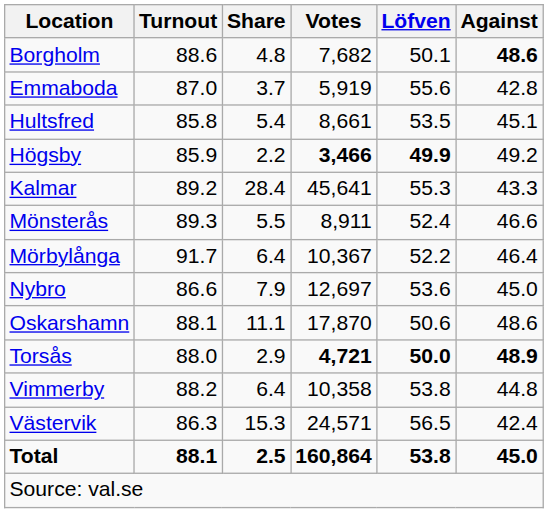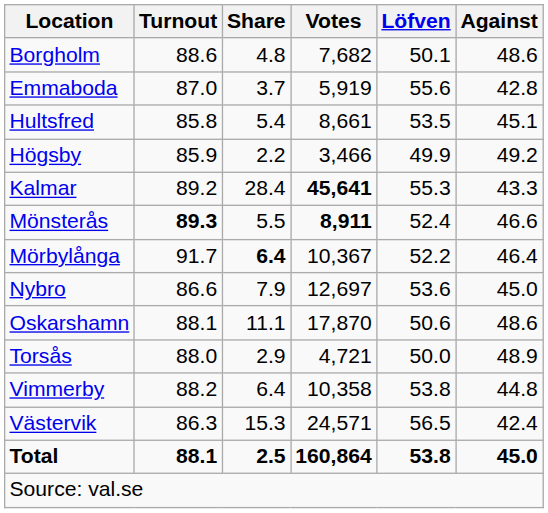(517, 54) bold -> (517, 54) normal
(345, 155) bold -> (345, 155) normal
(430, 155) bold -> (430, 155) normal
(339, 188) normal -> (339, 188) bold
(197, 222) normal -> (197, 222) bold
(346, 222) normal -> (346, 222) bold
(271, 255) normal -> (271, 255) bold
(345, 356) bold -> (345, 356) normal
(430, 356) bold -> (430, 356) normal
(517, 356) bold -> (517, 356) normal
